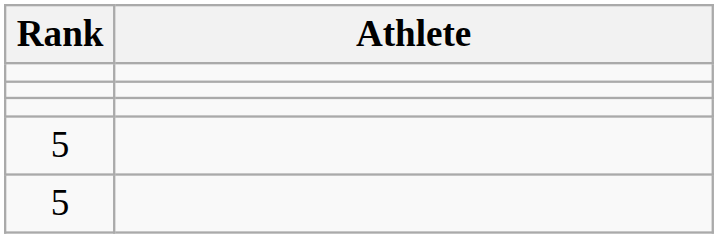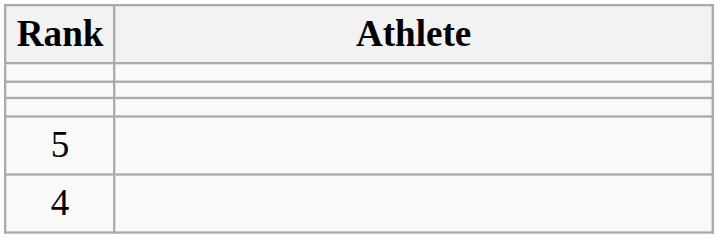(60, 203) 5 -> (60, 203) 4
